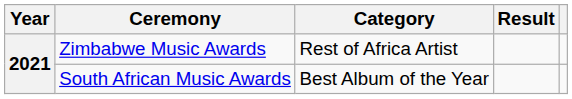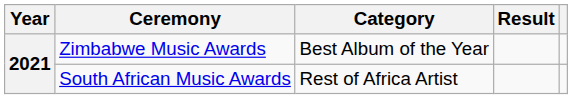(379, 49) Rest of Africa Artist -> (394, 49) Best Album of the Year
(394, 78) Best Album of the Year -> (379, 78) Rest of Africa Artist
